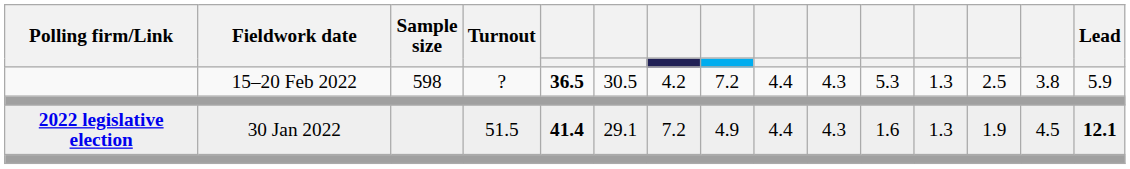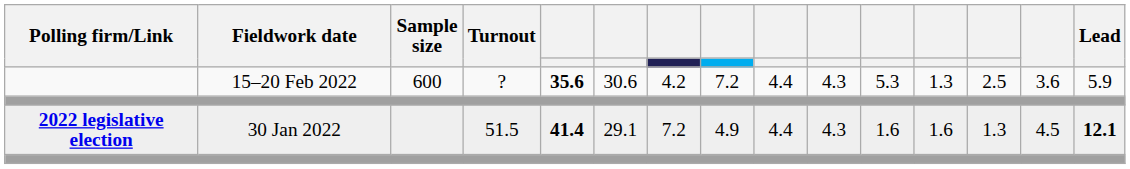(427, 81) 598 -> (427, 81) 600
(567, 81) 36.5 -> (567, 81) 35.6
(620, 81) 30.5 -> (620, 81) 30.6
(1048, 81) 3.8 -> (1048, 81) 3.6
(941, 130) 1.3 -> (941, 130) 1.6
(994, 130) 1.9 -> (994, 130) 1.3
